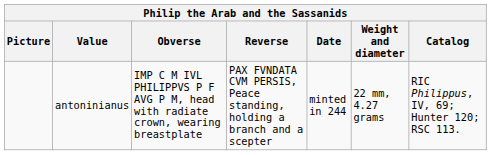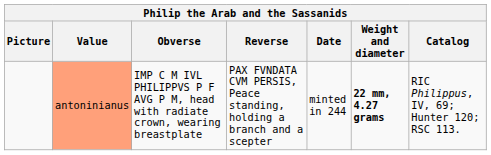(92, 105) no background -> (92, 105) lightsalmon background
(372, 105) normal -> (372, 105) bold
